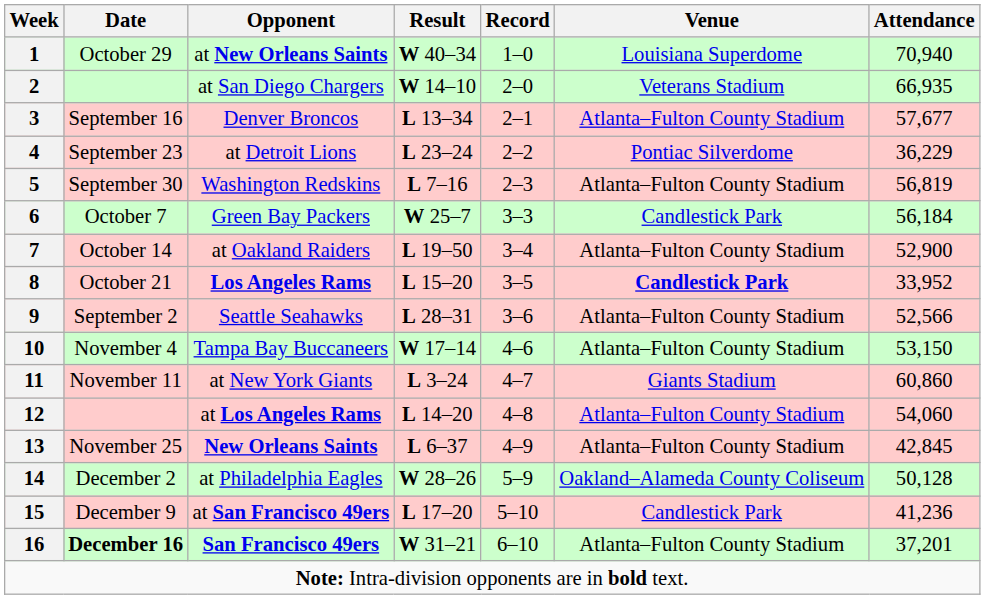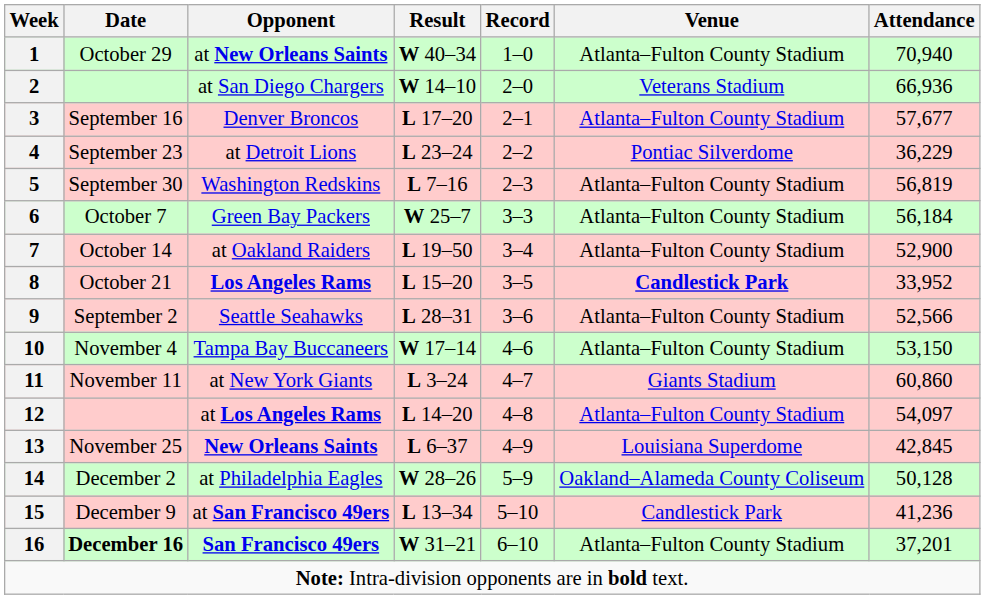(712, 53) Louisiana Superdome -> (712, 53) Atlanta–Fulton County Stadium
(924, 86) 66,935 -> (924, 86) 66,936
(437, 119) L 13–34 -> (437, 119) L 17–20
(712, 217) Candlestick Park -> (712, 217) Atlanta–Fulton County Stadium
(924, 413) 54,060 -> (924, 413) 54,097
(712, 446) Atlanta–Fulton County Stadium -> (712, 446) Louisiana Superdome
(437, 511) L 17–20 -> (437, 511) L 13–34
